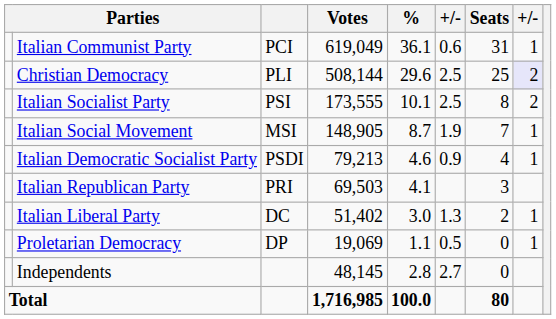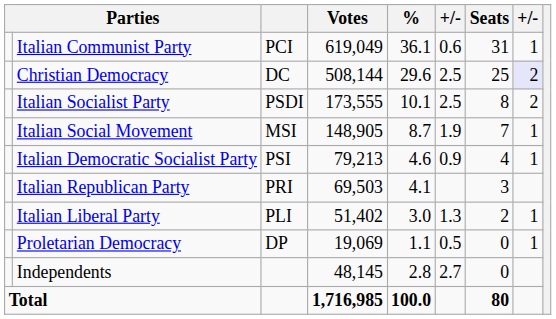(279, 74) PLI -> (278, 74) DC
(278, 103) PSI -> (284, 103) PSDI
(284, 159) PSDI -> (278, 159) PSI
(278, 215) DC -> (279, 215) PLI
